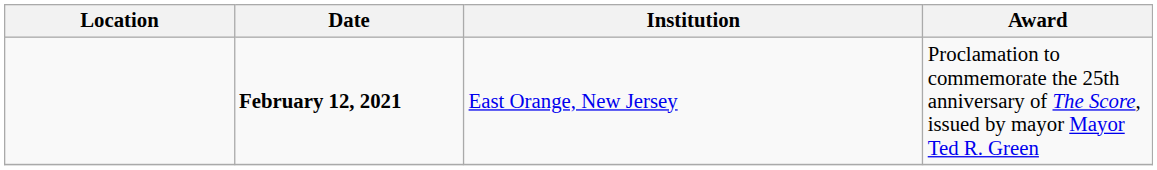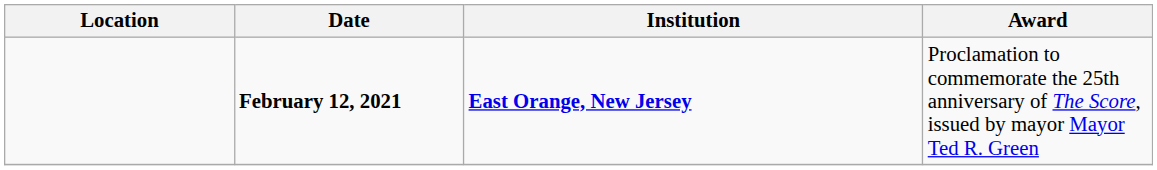(573, 100) normal -> (580, 100) bold
